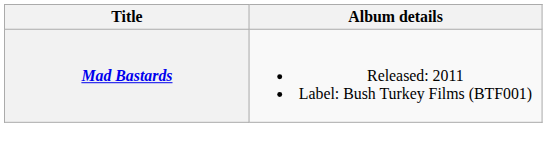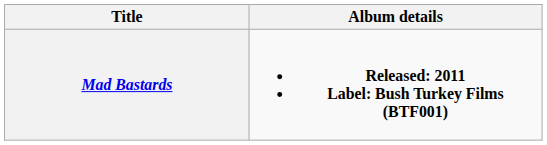(396, 85) normal -> (396, 94) bold
